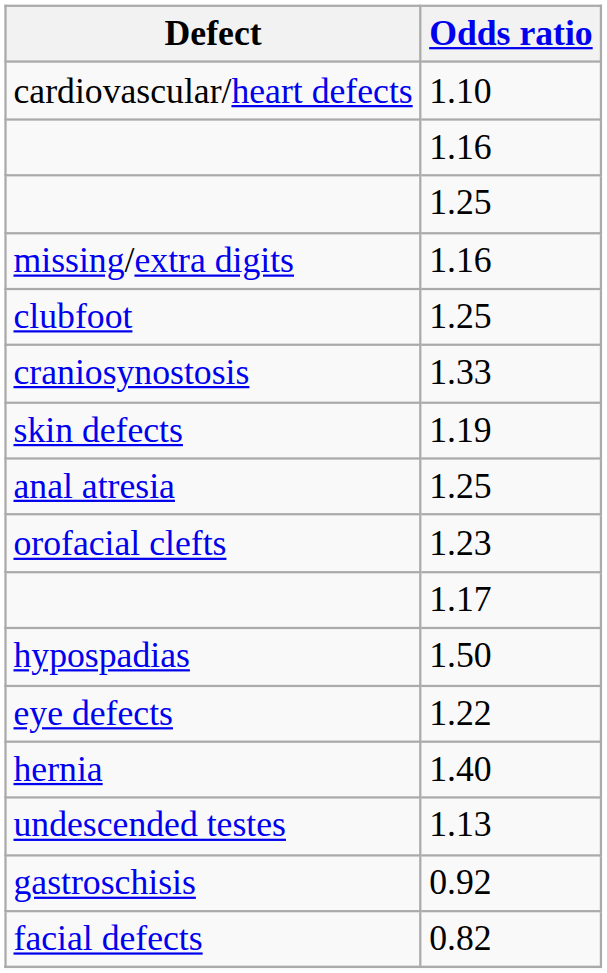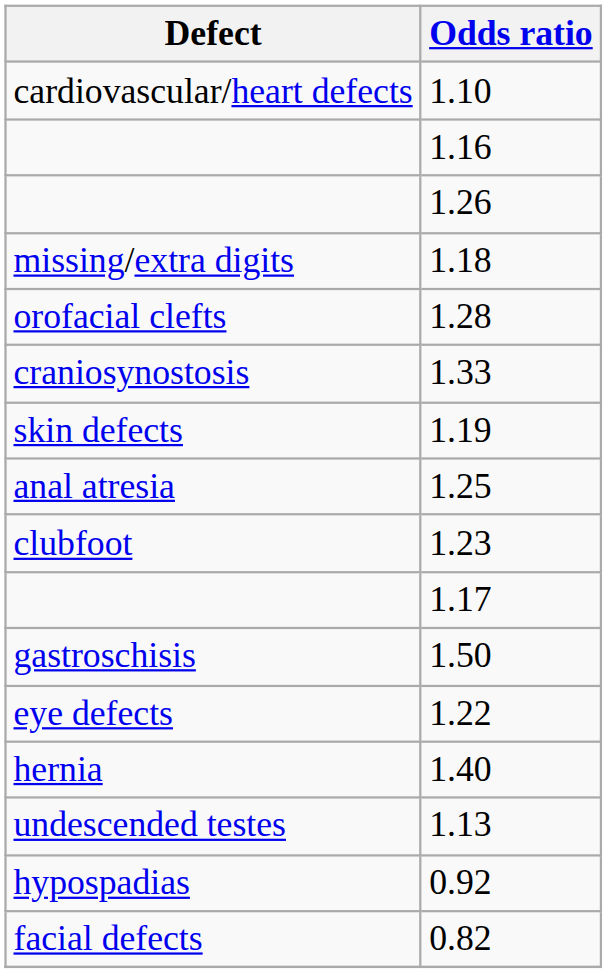(460, 203) 1.25 -> (460, 203) 1.26
(460, 259) 1.16 -> (460, 259) 1.18
(73, 316) clubfoot -> (120, 316) orofacial clefts
(460, 316) 1.25 -> (460, 316) 1.28
(120, 542) orofacial clefts -> (73, 542) clubfoot
(102, 655) hypospadias -> (105, 655) gastroschisis
(105, 882) gastroschisis -> (102, 882) hypospadias
